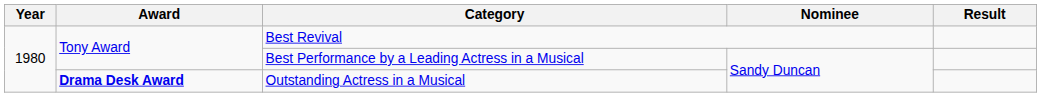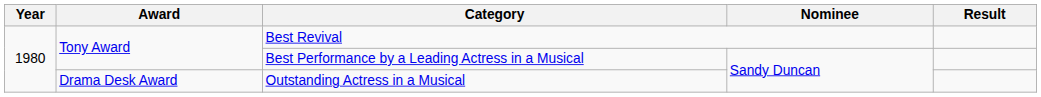(122, 80) bold -> (118, 80) normal
